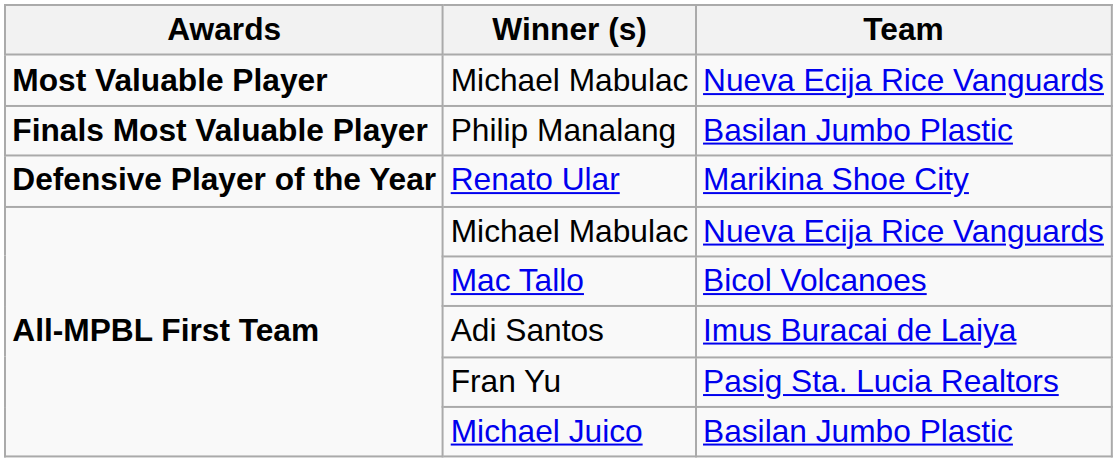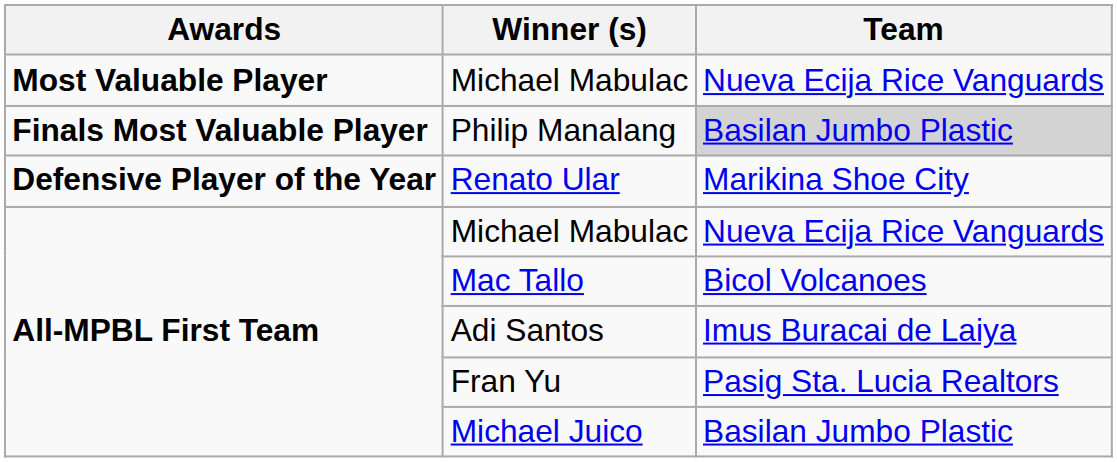(858, 130) no background -> (858, 130) lightgrey background
